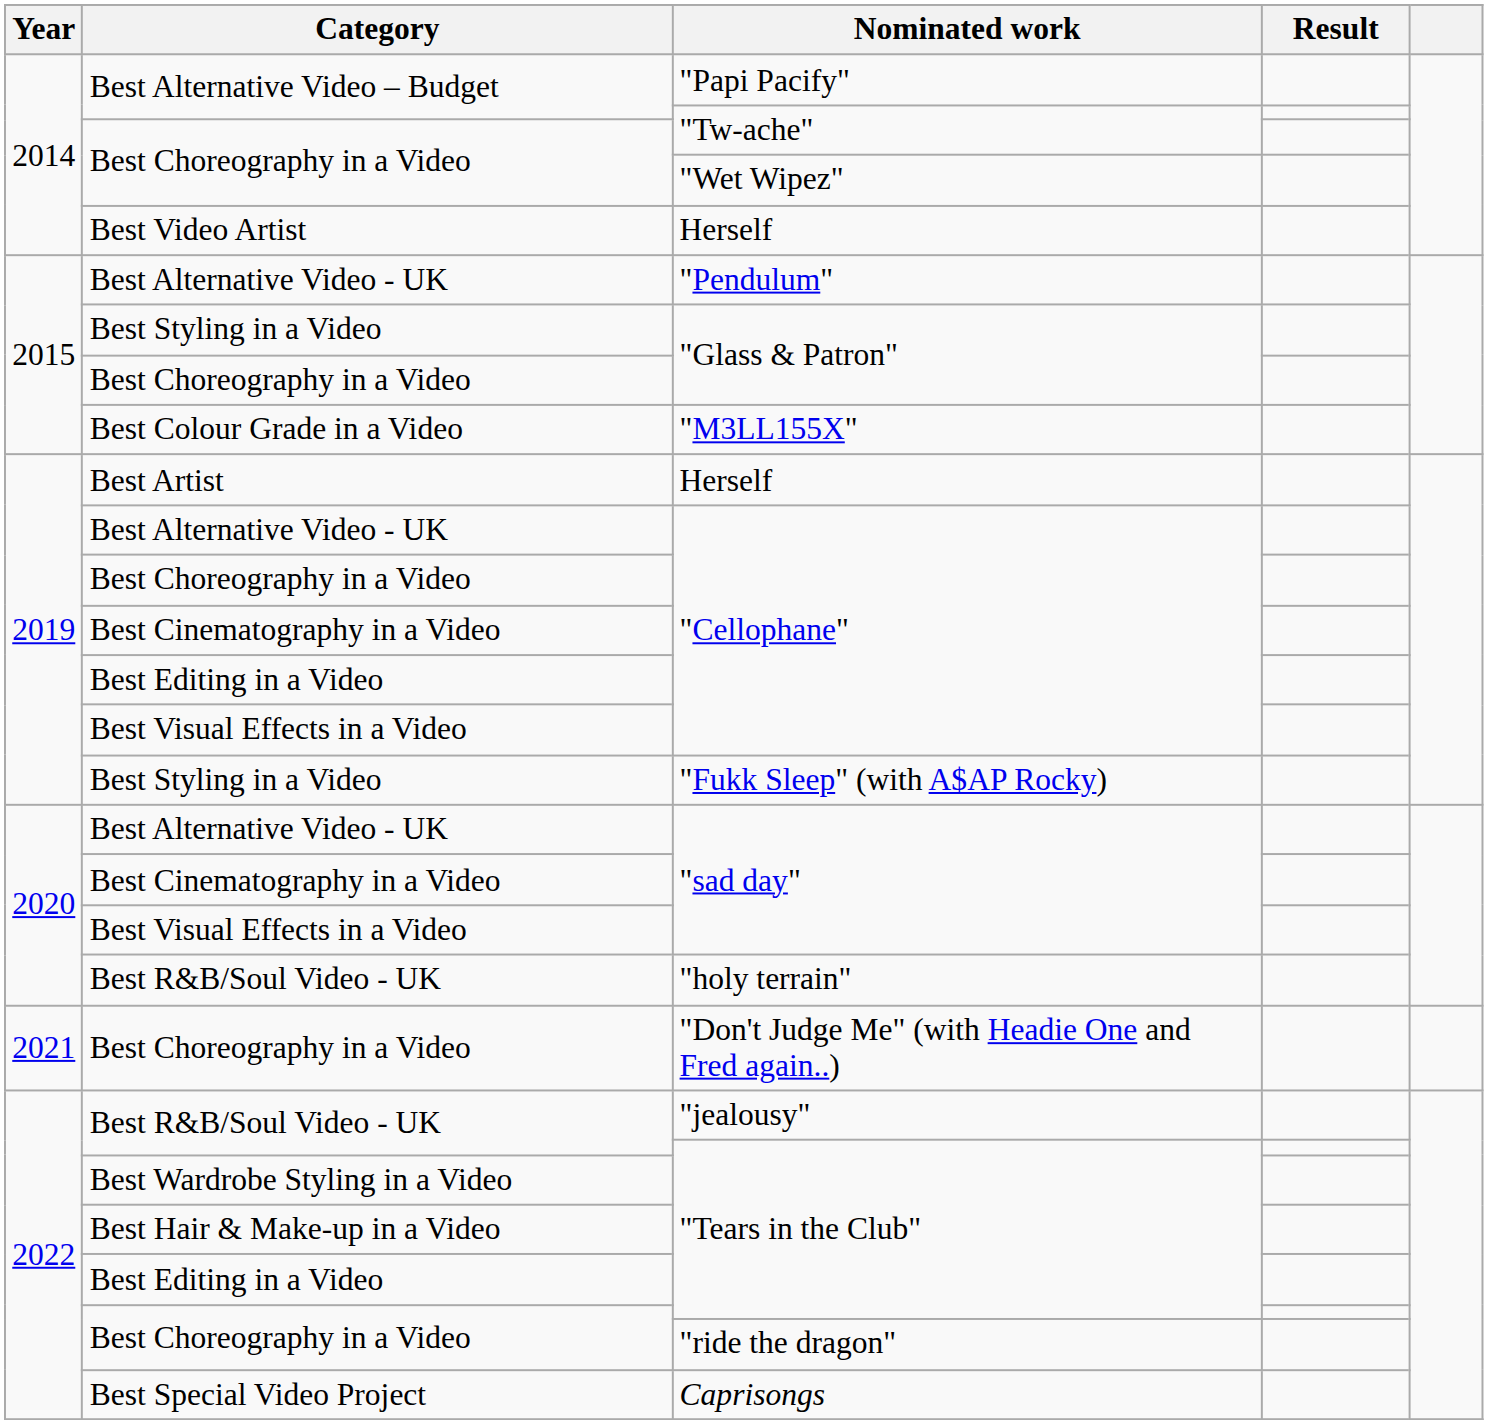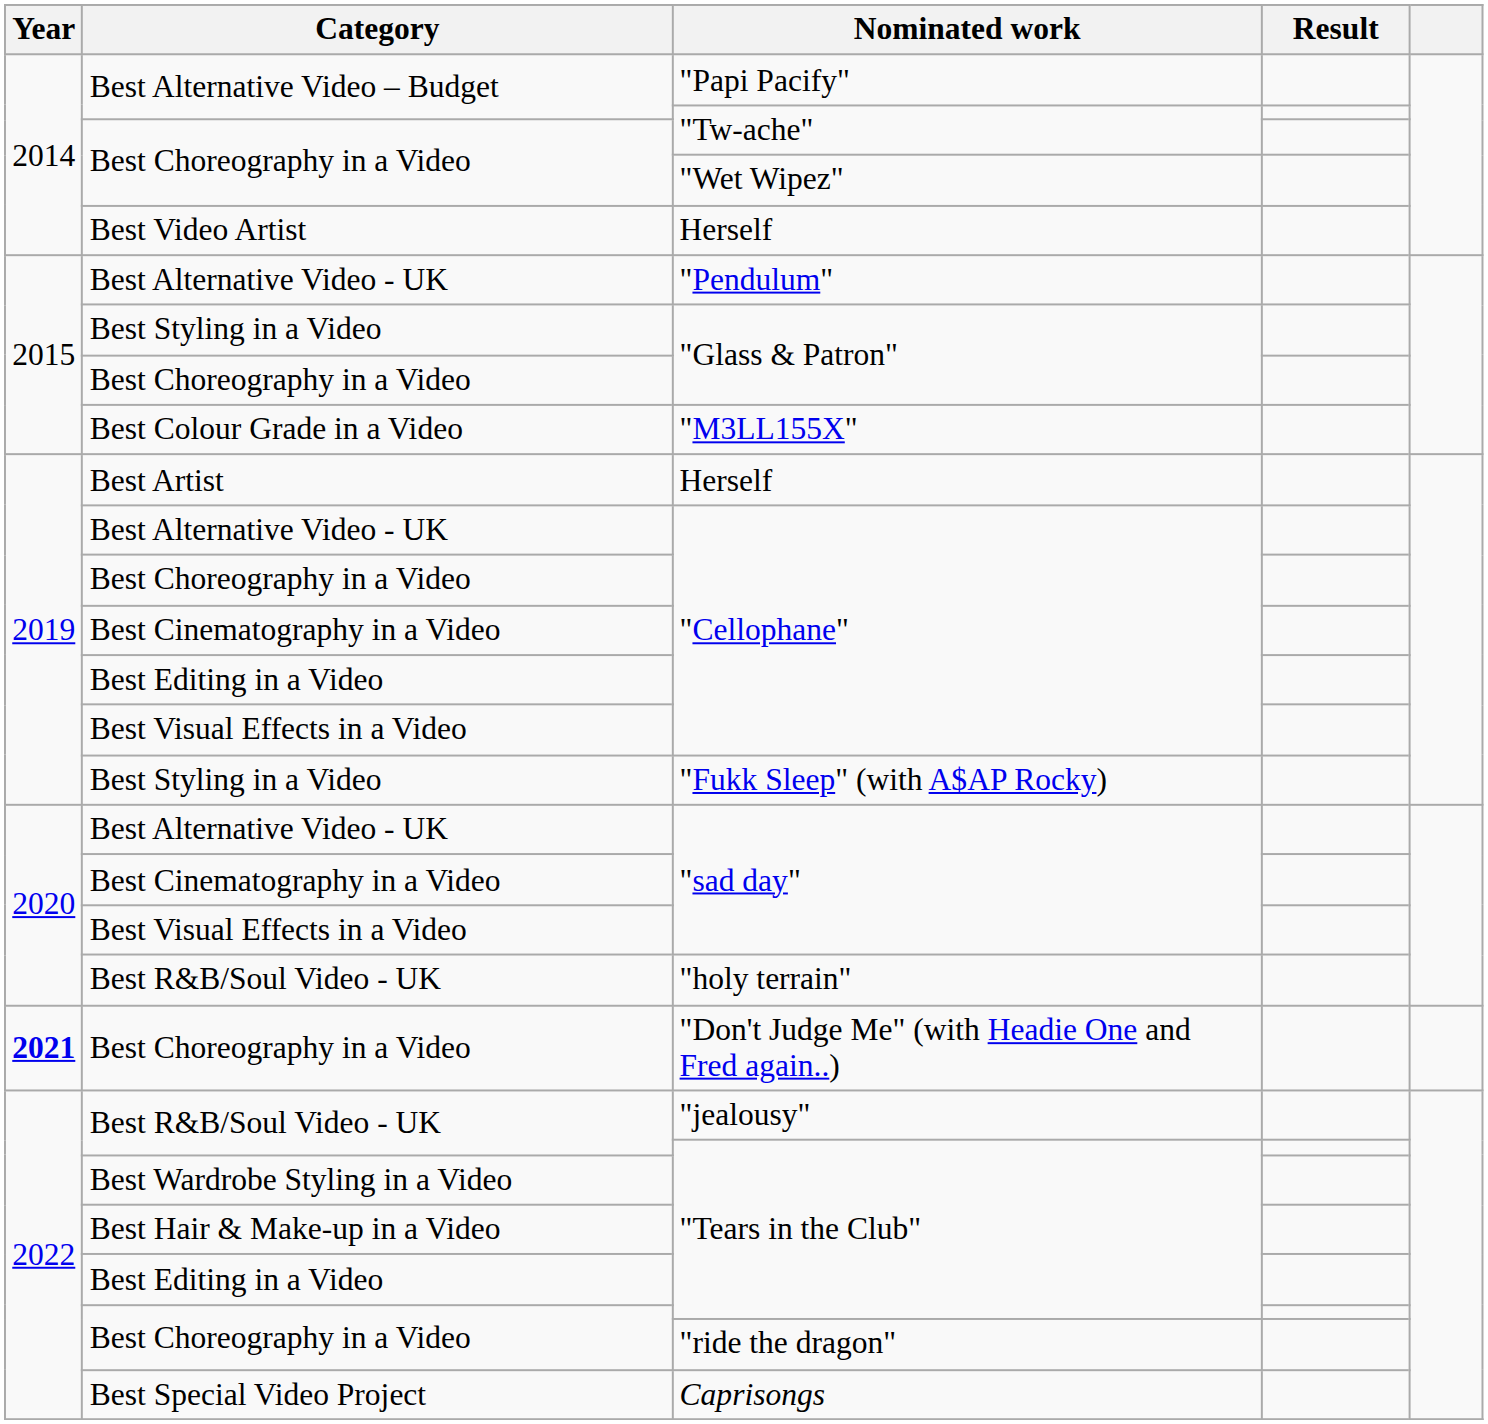(44, 1046) normal -> (44, 1046) bold
